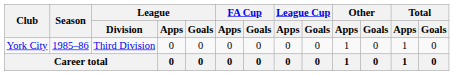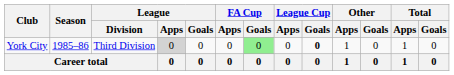(171, 45) no background -> (171, 45) lightgrey background
(259, 45) no background -> (259, 45) lightgreen background
(317, 45) normal -> (317, 45) bold
